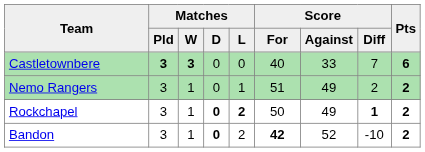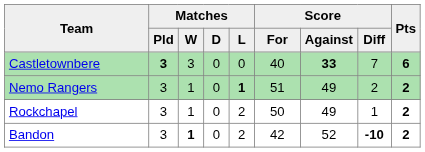(191, 63) bold -> (191, 63) normal
(329, 63) normal -> (329, 63) bold
(242, 87) normal -> (242, 87) bold
(216, 111) bold -> (216, 111) normal
(242, 111) bold -> (242, 111) normal
(374, 111) bold -> (374, 111) normal
(191, 135) normal -> (191, 135) bold
(216, 135) bold -> (216, 135) normal
(277, 135) bold -> (277, 135) normal
(374, 135) normal -> (374, 135) bold
